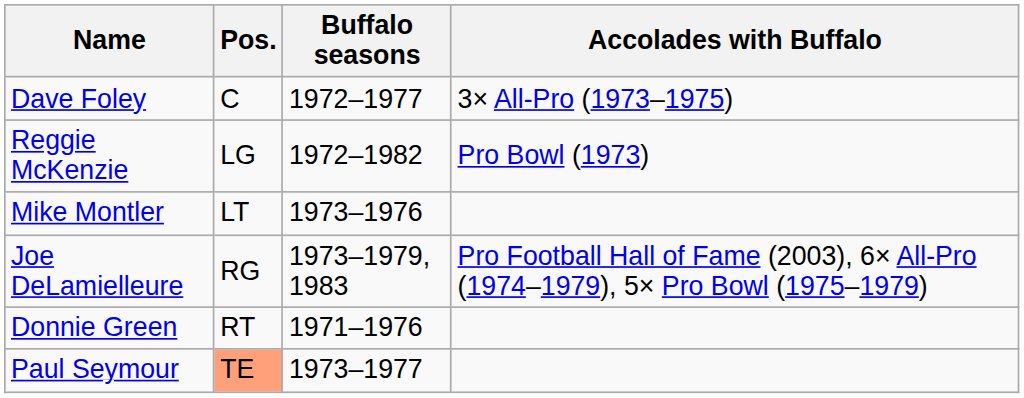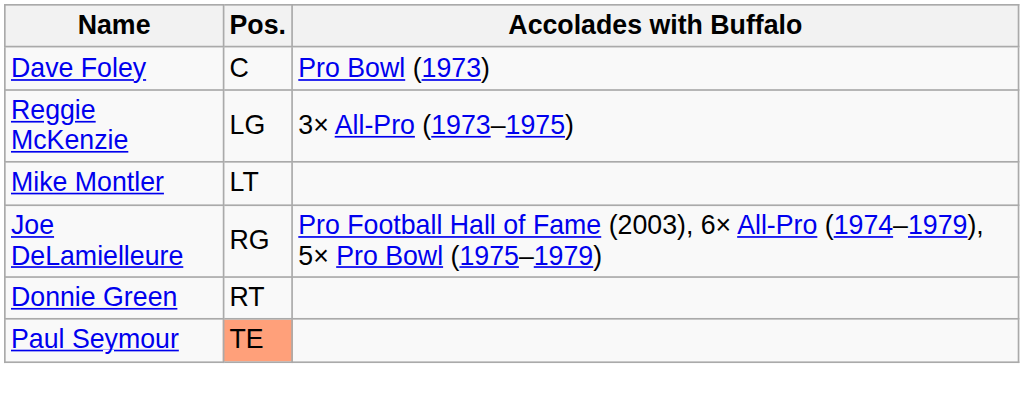- column: (367, 40)
(595, 98) 3× All-Pro (1973–1975) -> (394, 68) Pro Bowl (1973)
(553, 155) Pro Bowl (1973) -> (436, 125) 3× All-Pro (1973–1975)
